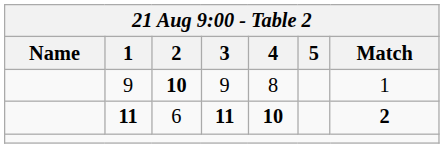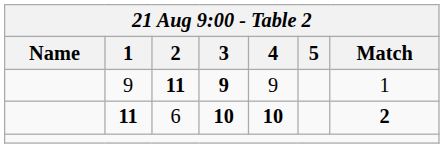(176, 85) 10 -> (175, 85) 11
(225, 85) normal -> (224, 85) bold
(273, 85) 8 -> (273, 85) 9
(225, 117) 11 -> (224, 117) 10
